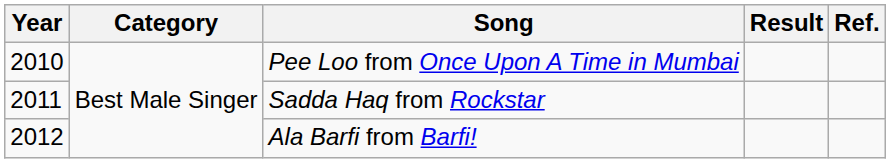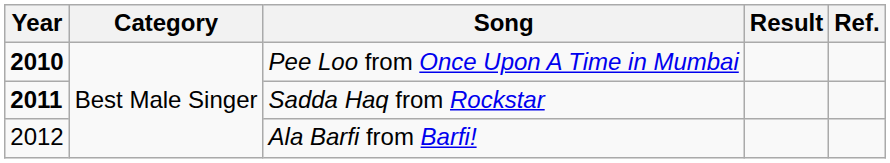(37, 61) normal -> (37, 61) bold
(36, 99) normal -> (36, 99) bold
